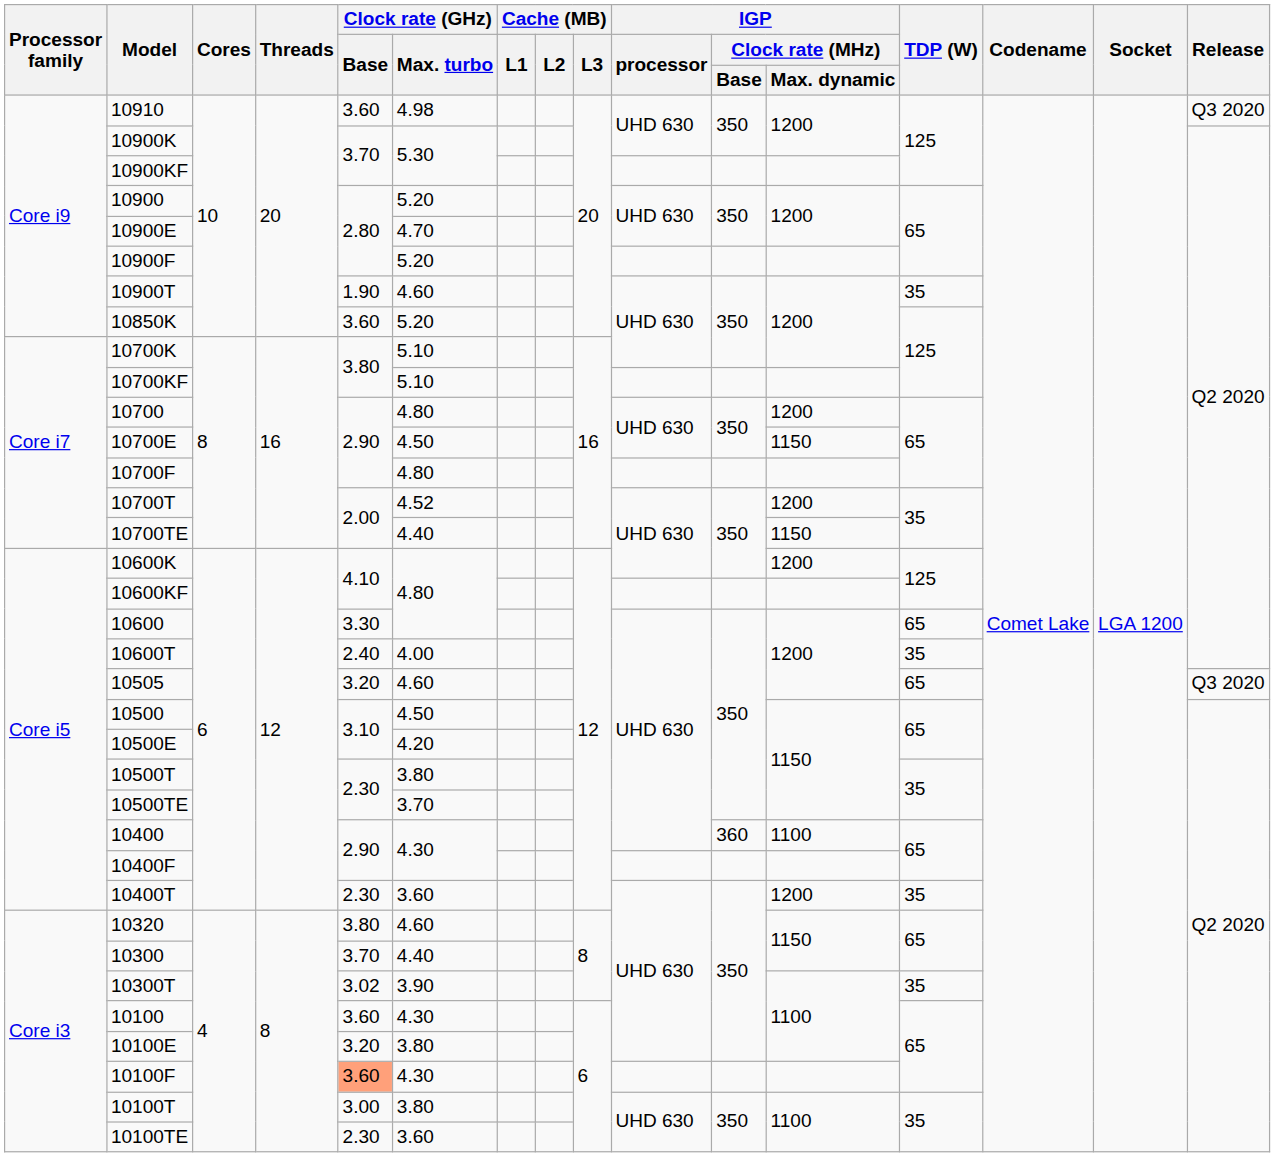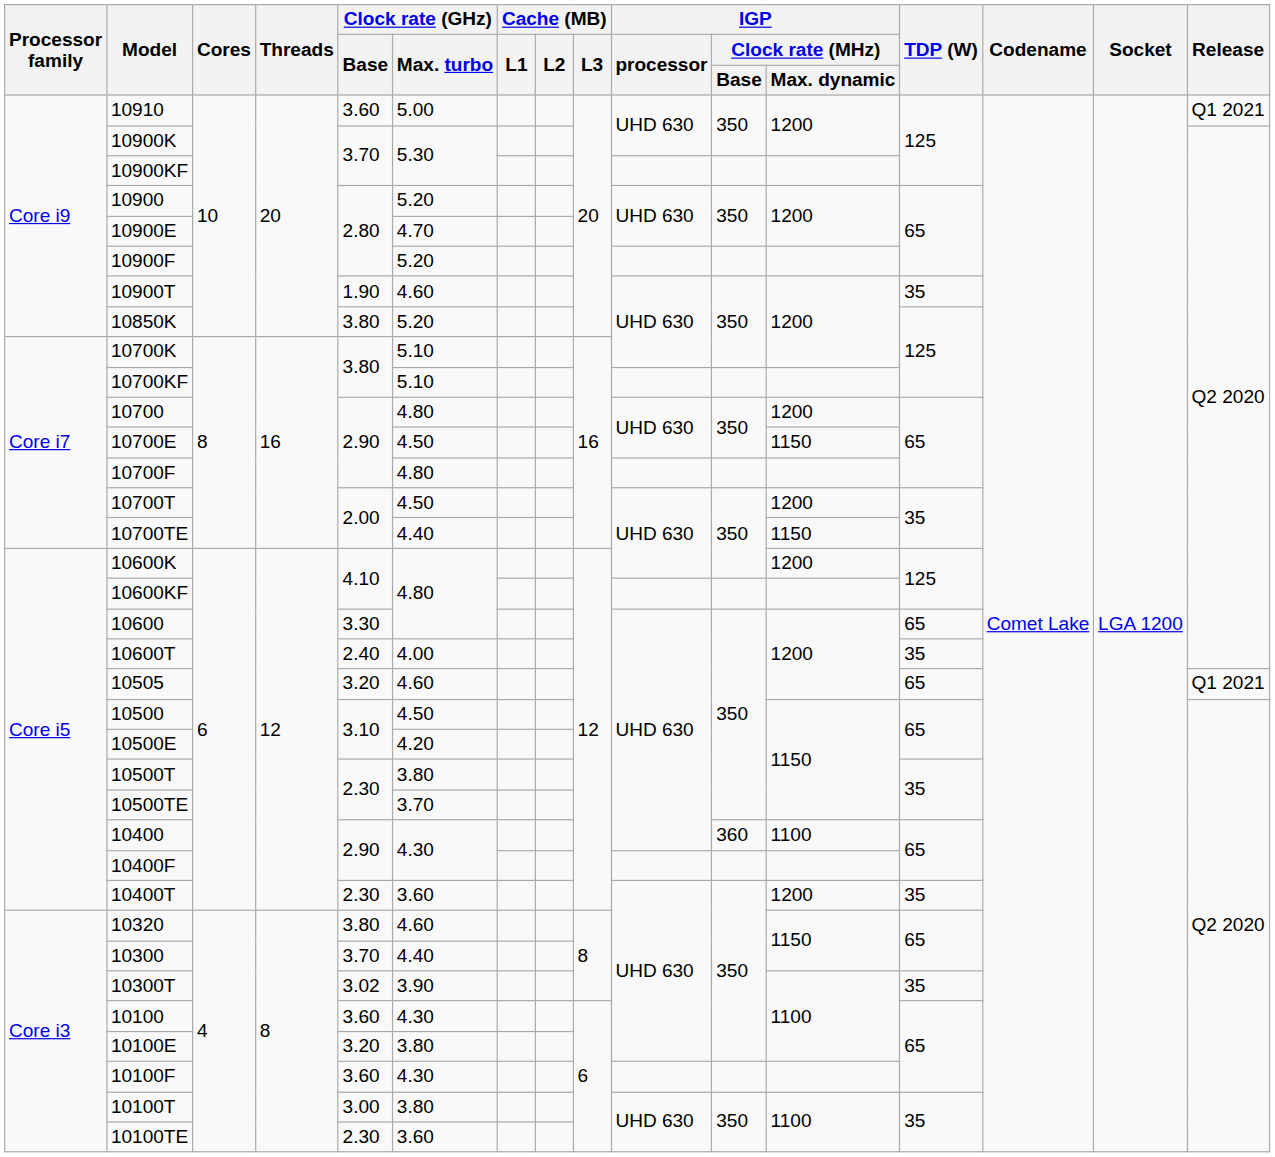(415, 110) 4.98 -> (415, 110) 5.00
(1228, 110) Q3 2020 -> (1228, 110) Q1 2021
(361, 321) 3.60 -> (361, 321) 3.80
(415, 502) 4.52 -> (415, 502) 4.50
(1228, 683) Q3 2020 -> (1228, 683) Q1 2021
(361, 1076) lightsalmon background -> (361, 1076) no background
